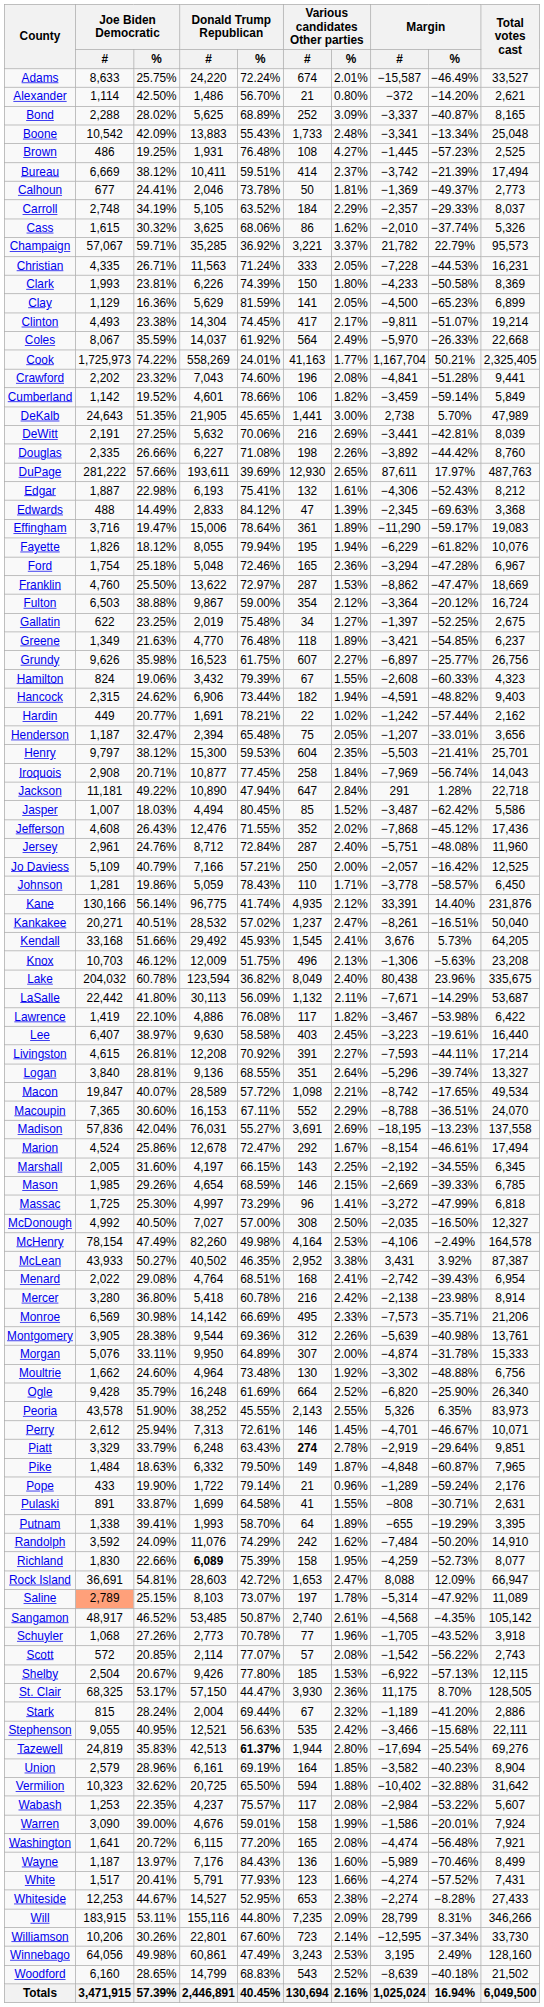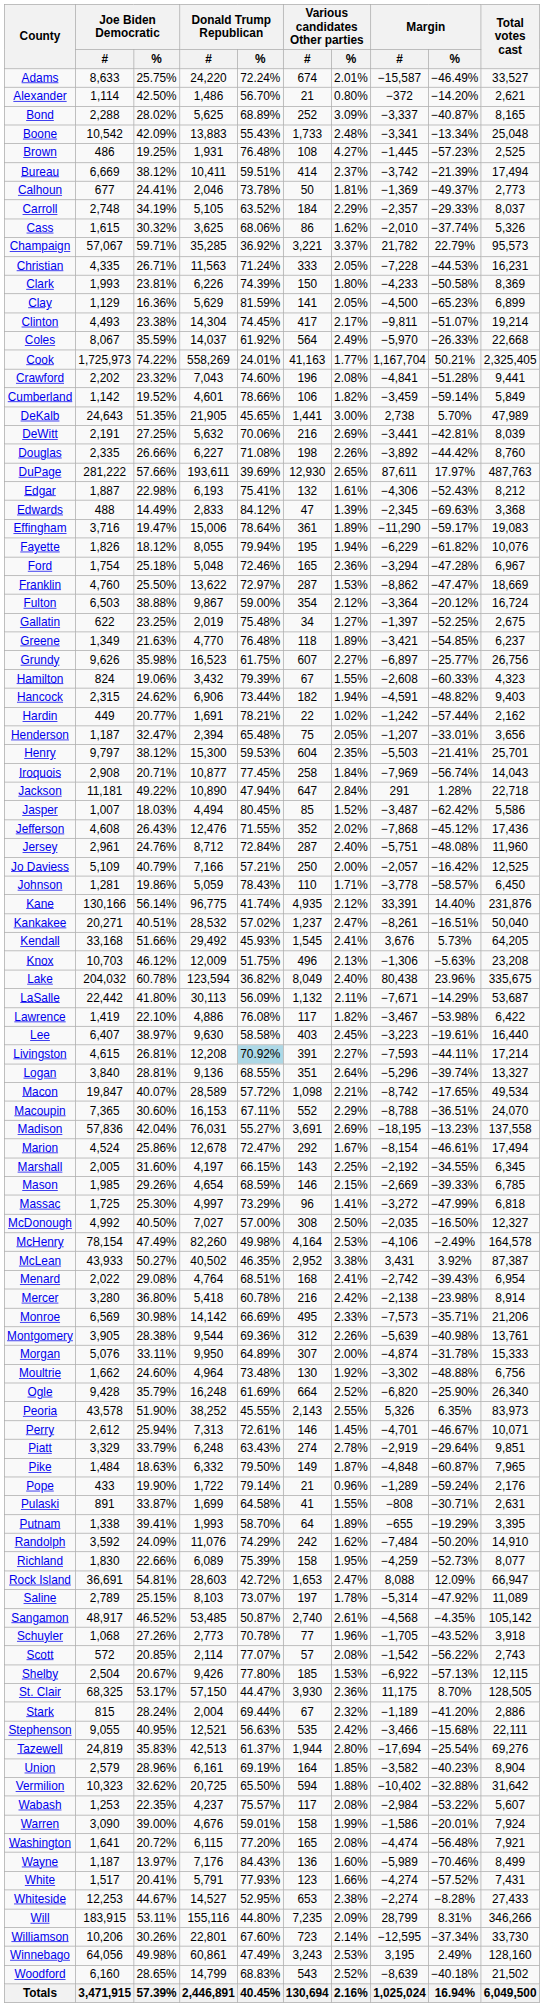(260, 1054) no background -> (260, 1054) lightblue background
(307, 1448) bold -> (307, 1448) normal
(208, 1561) bold -> (208, 1561) normal
(105, 1599) lightsalmon background -> (105, 1599) no background
(260, 1749) bold -> (260, 1749) normal
